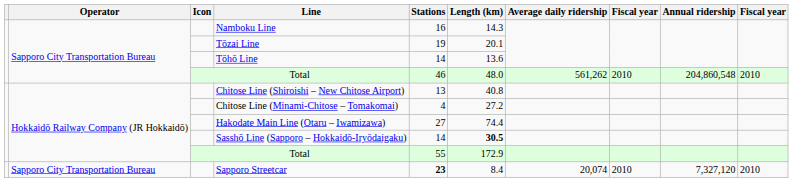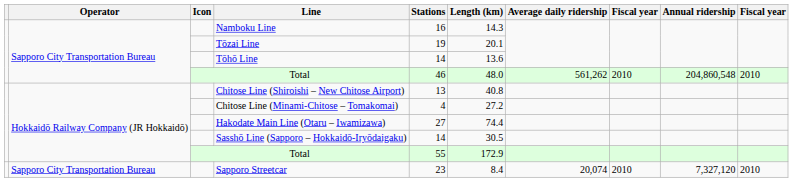(494, 138) bold -> (494, 138) normal
(440, 169) bold -> (440, 169) normal
